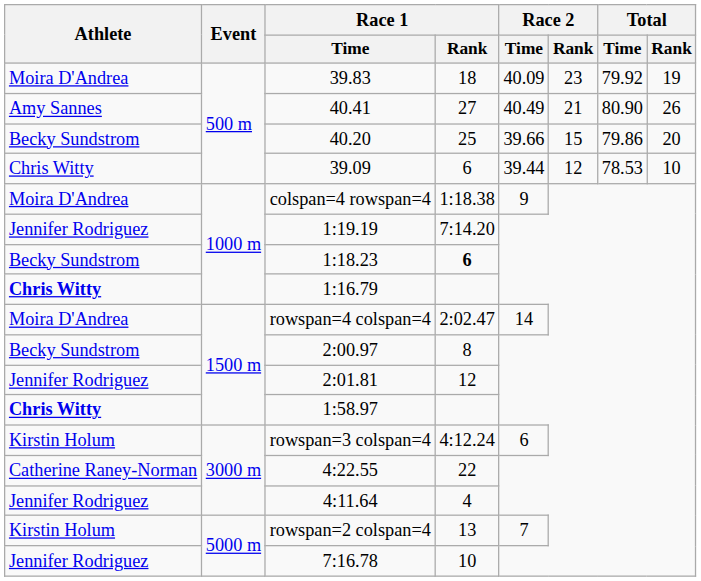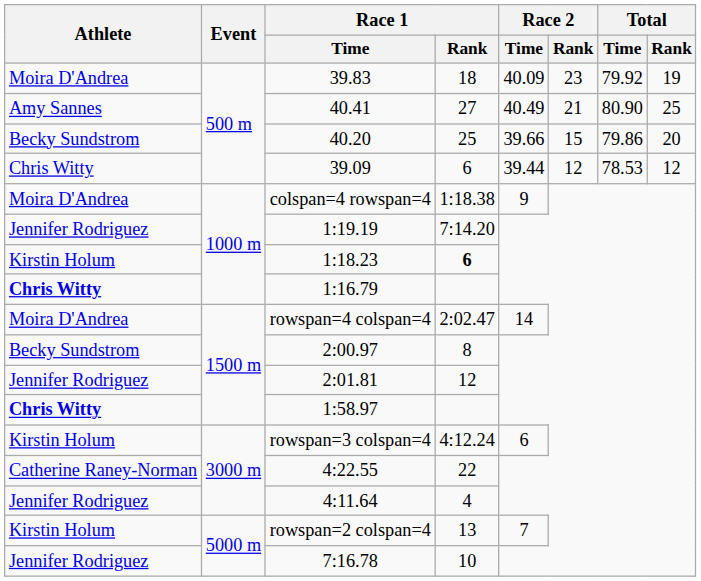(672, 108) 26 -> (672, 108) 25
(672, 169) 10 -> (672, 169) 12
(74, 259) Becky Sundstrom -> (62, 259) Kirstin Holum
